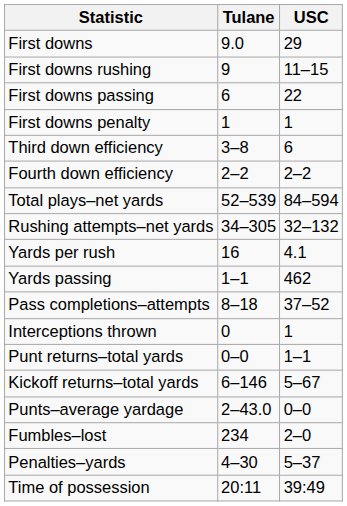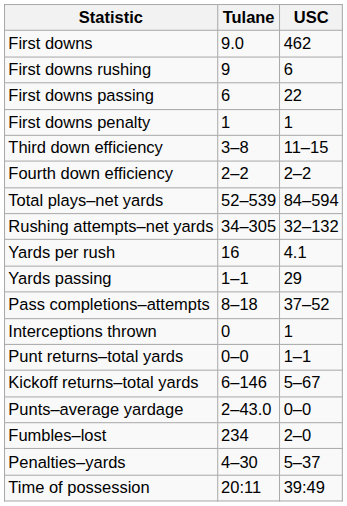(293, 43) 29 -> (297, 43) 462
(306, 69) 11–15 -> (288, 69) 6
(288, 148) 6 -> (306, 148) 11–15
(297, 278) 462 -> (293, 278) 29
